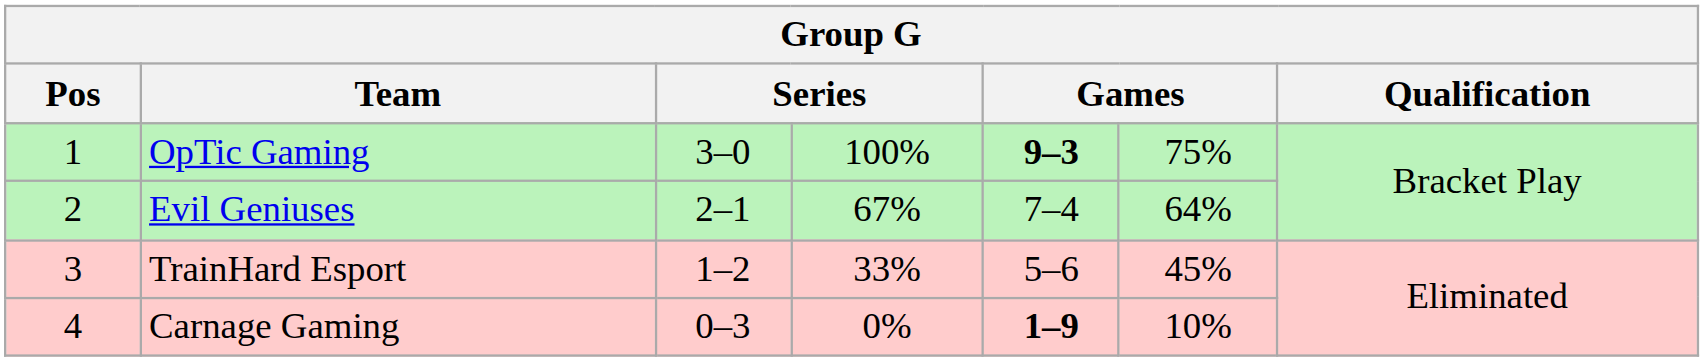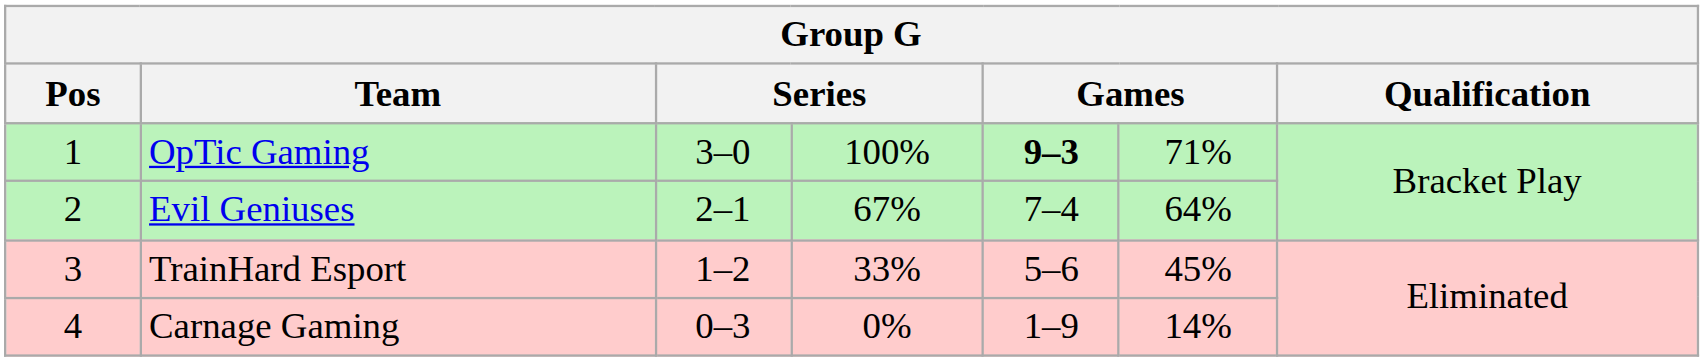(1198, 151) 75% -> (1198, 151) 71%
(1051, 326) bold -> (1051, 326) normal
(1198, 326) 10% -> (1198, 326) 14%
